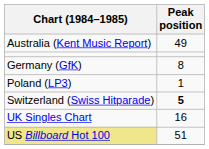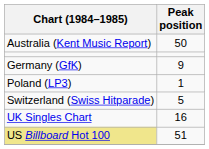(181, 43) 49 -> (181, 43) 50
(181, 65) 8 -> (181, 65) 9
(181, 100) bold -> (181, 100) normal
